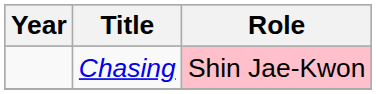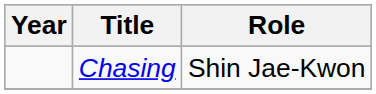(277, 67) pink background -> (277, 67) no background
